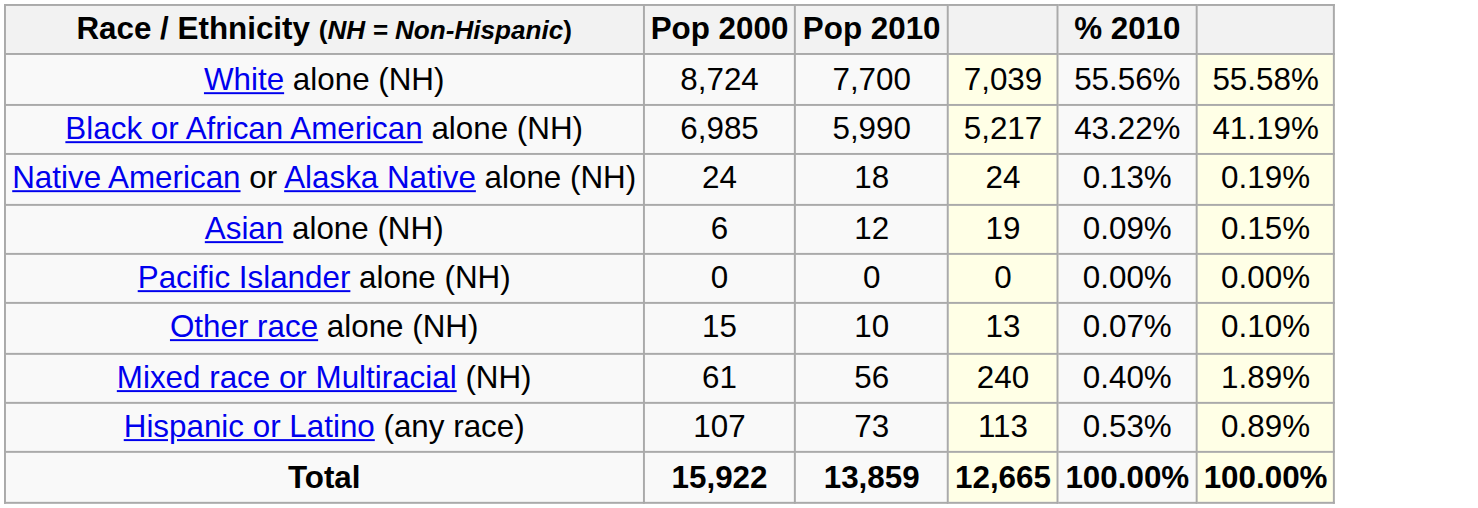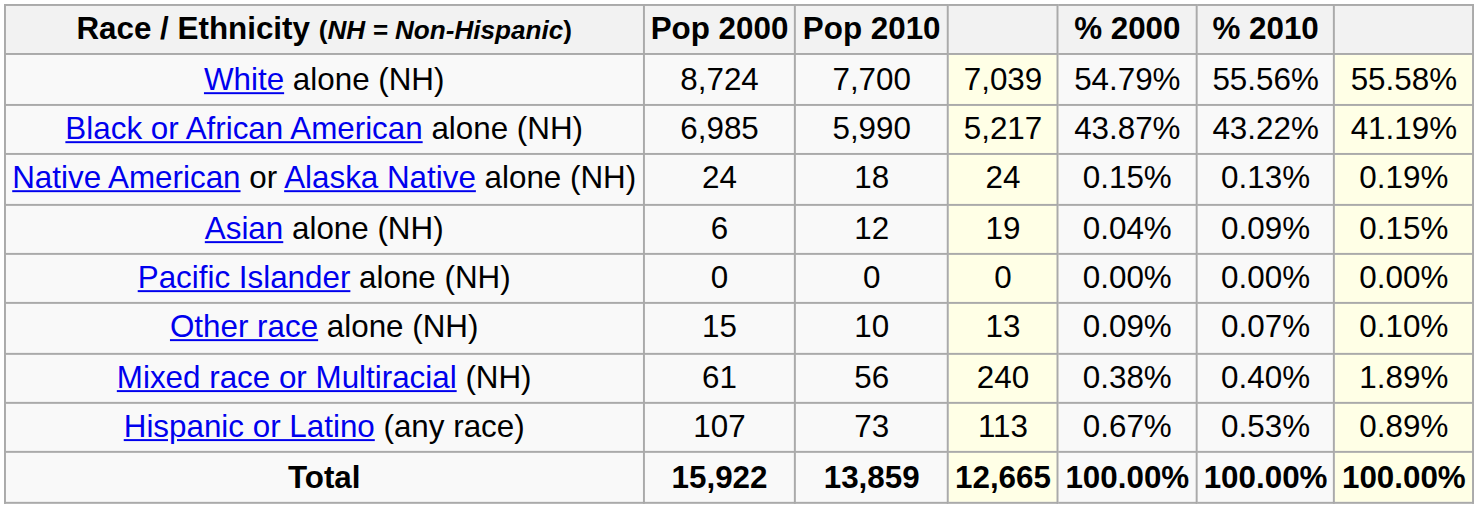+ column: (1127, 29)
